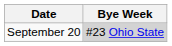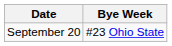(125, 32) lightgrey background -> (125, 32) no background
